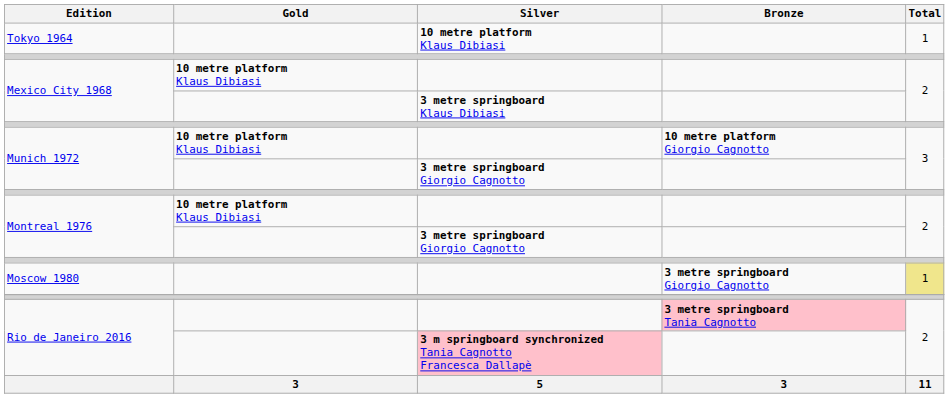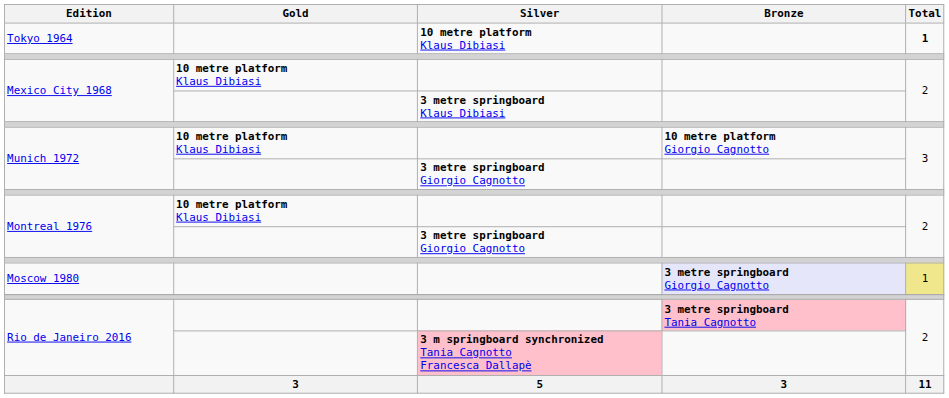(925, 38) normal -> (925, 38) bold
(727, 278) no background -> (727, 278) lavender background
